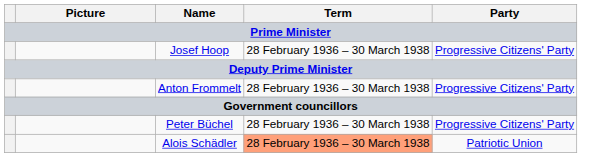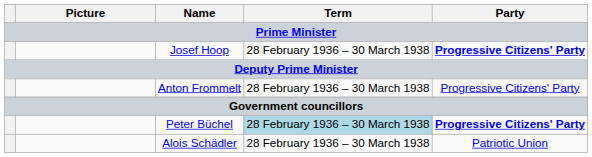(505, 50) normal -> (510, 50) bold
(338, 124) no background -> (338, 124) lightblue background
(505, 124) normal -> (510, 124) bold
(338, 143) lightsalmon background -> (338, 143) no background
